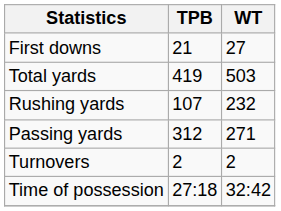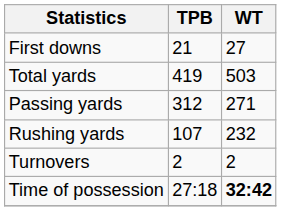rows swapped: (67, 104) <-> (66, 133)
(248, 190) normal -> (249, 190) bold
